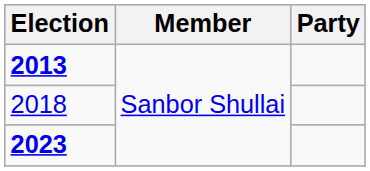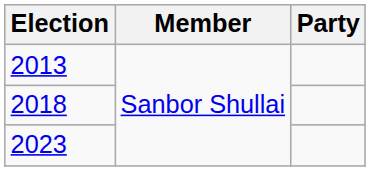(39, 64) bold -> (39, 64) normal
(39, 144) bold -> (39, 144) normal
